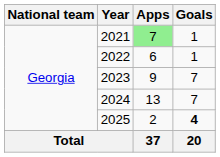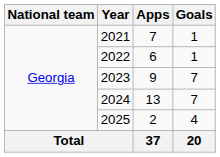(153, 36) lightgreen background -> (153, 36) no background
(194, 120) bold -> (194, 120) normal
